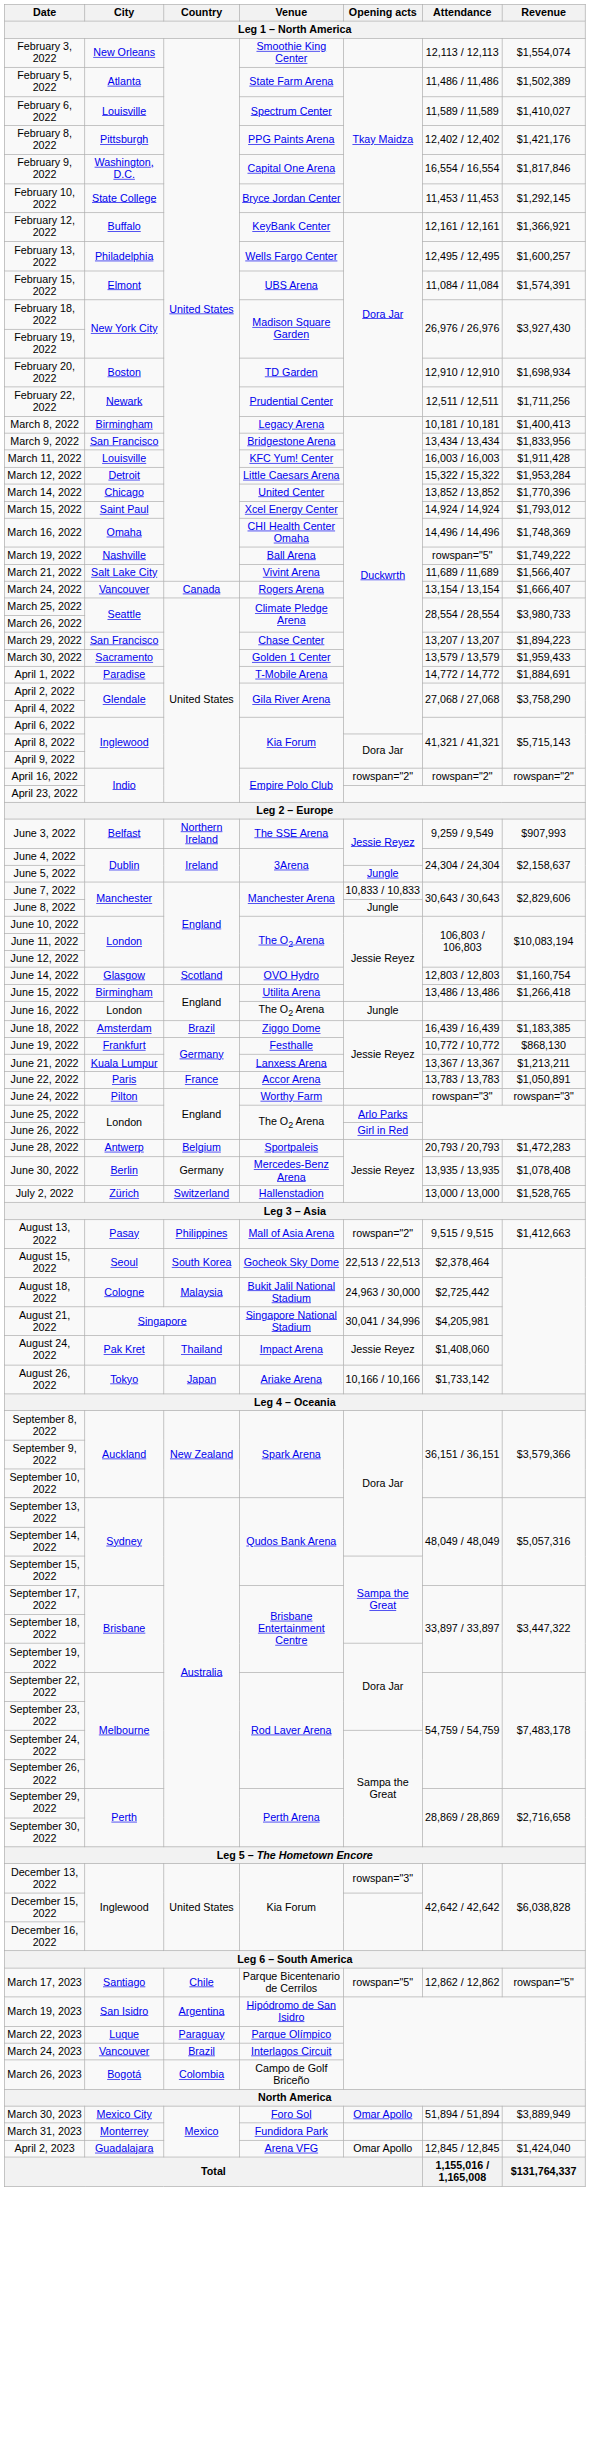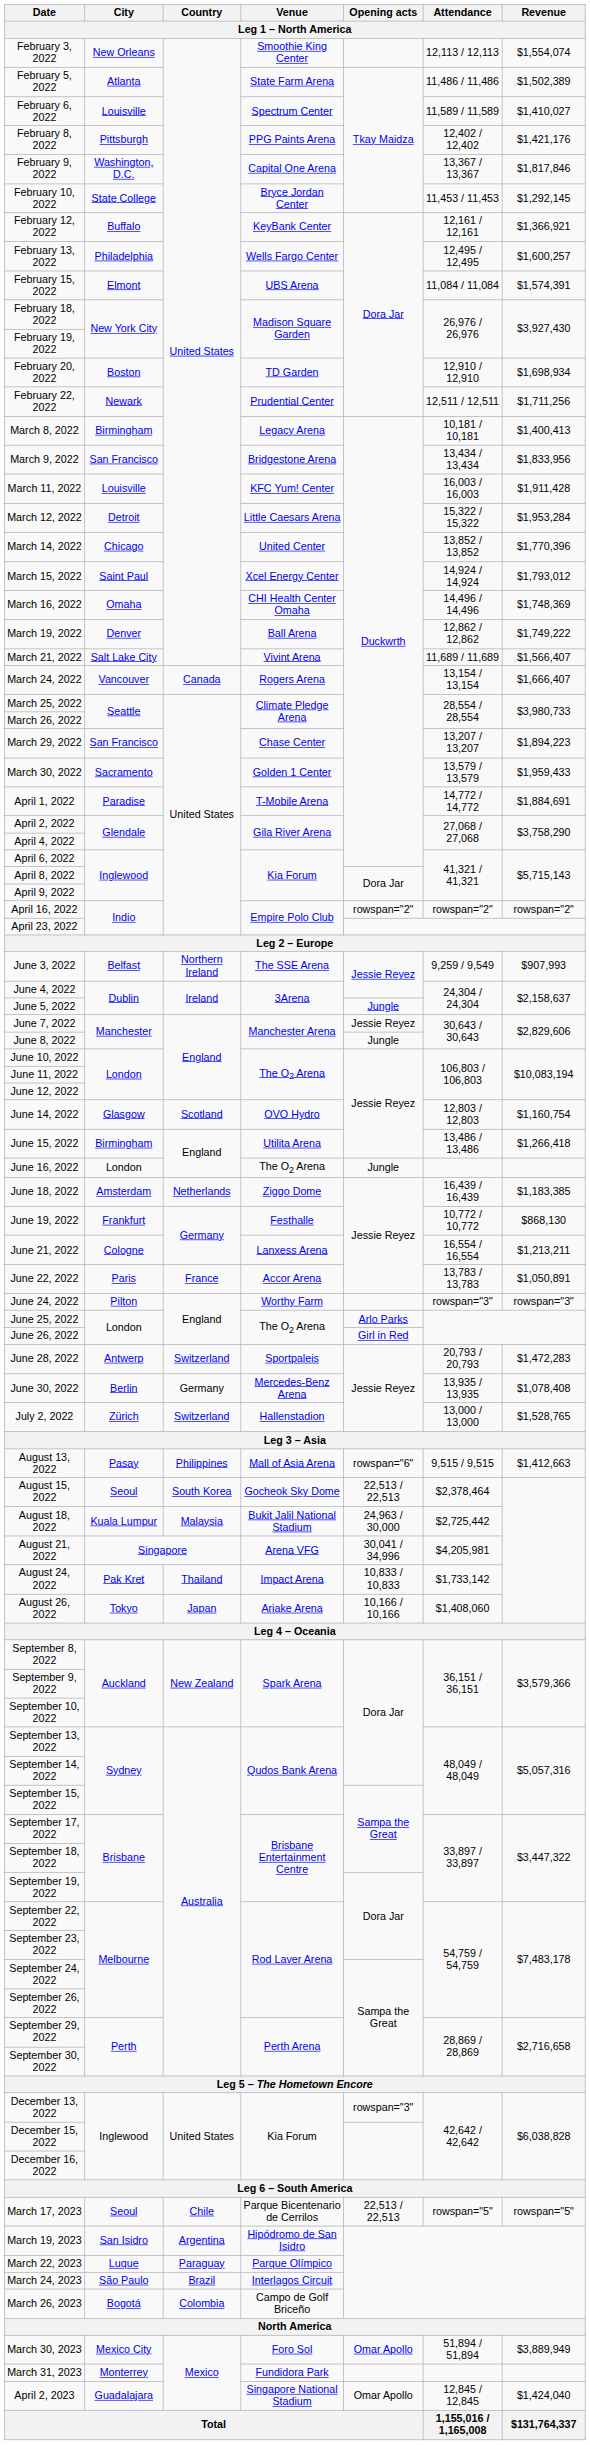(462, 169) 16,554 / 16,554 -> (463, 169) 13,367 / 13,367
(124, 555) Nashville -> (124, 634) Denver
(462, 555) rowspan="5" -> (463, 634) 12,862 / 12,862
(383, 890) 10,833 / 10,833 -> (383, 1023) Jessie Reyez
(202, 1029) Brazil -> (202, 1191) Netherlands
(124, 1063) Kuala Lumpur -> (124, 1250) Cologne
(462, 1063) 13,367 / 13,367 -> (463, 1250) 16,554 / 16,554
(202, 1148) Belgium -> (202, 1359) Switzerland
(383, 1234) rowspan="2" -> (383, 1463) rowspan="6"
(124, 1292) Cologne -> (124, 1521) Kuala Lumpur
(291, 1321) Singapore National Stadium -> (292, 1550) Arena VFG
(383, 1350) Jessie Reyez -> (383, 1579) 10,833 / 10,833
(462, 1350) $1,408,060 -> (463, 1579) $1,733,142
(462, 1379) $1,733,142 -> (463, 1608) $1,408,060
(124, 1982) Santiago -> (124, 2211) Seoul
(383, 1982) rowspan="5" -> (383, 2211) 22,513 / 22,513
(462, 1982) 12,862 / 12,862 -> (463, 2211) rowspan="5"
(124, 2051) Vancouver -> (124, 2280) São Paulo
(291, 2148) Arena VFG -> (292, 2396) Singapore National Stadium
